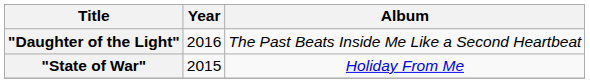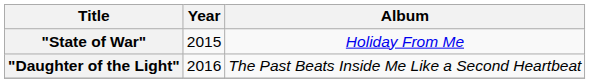rows swapped: (94, 66) <-> (94, 41)
